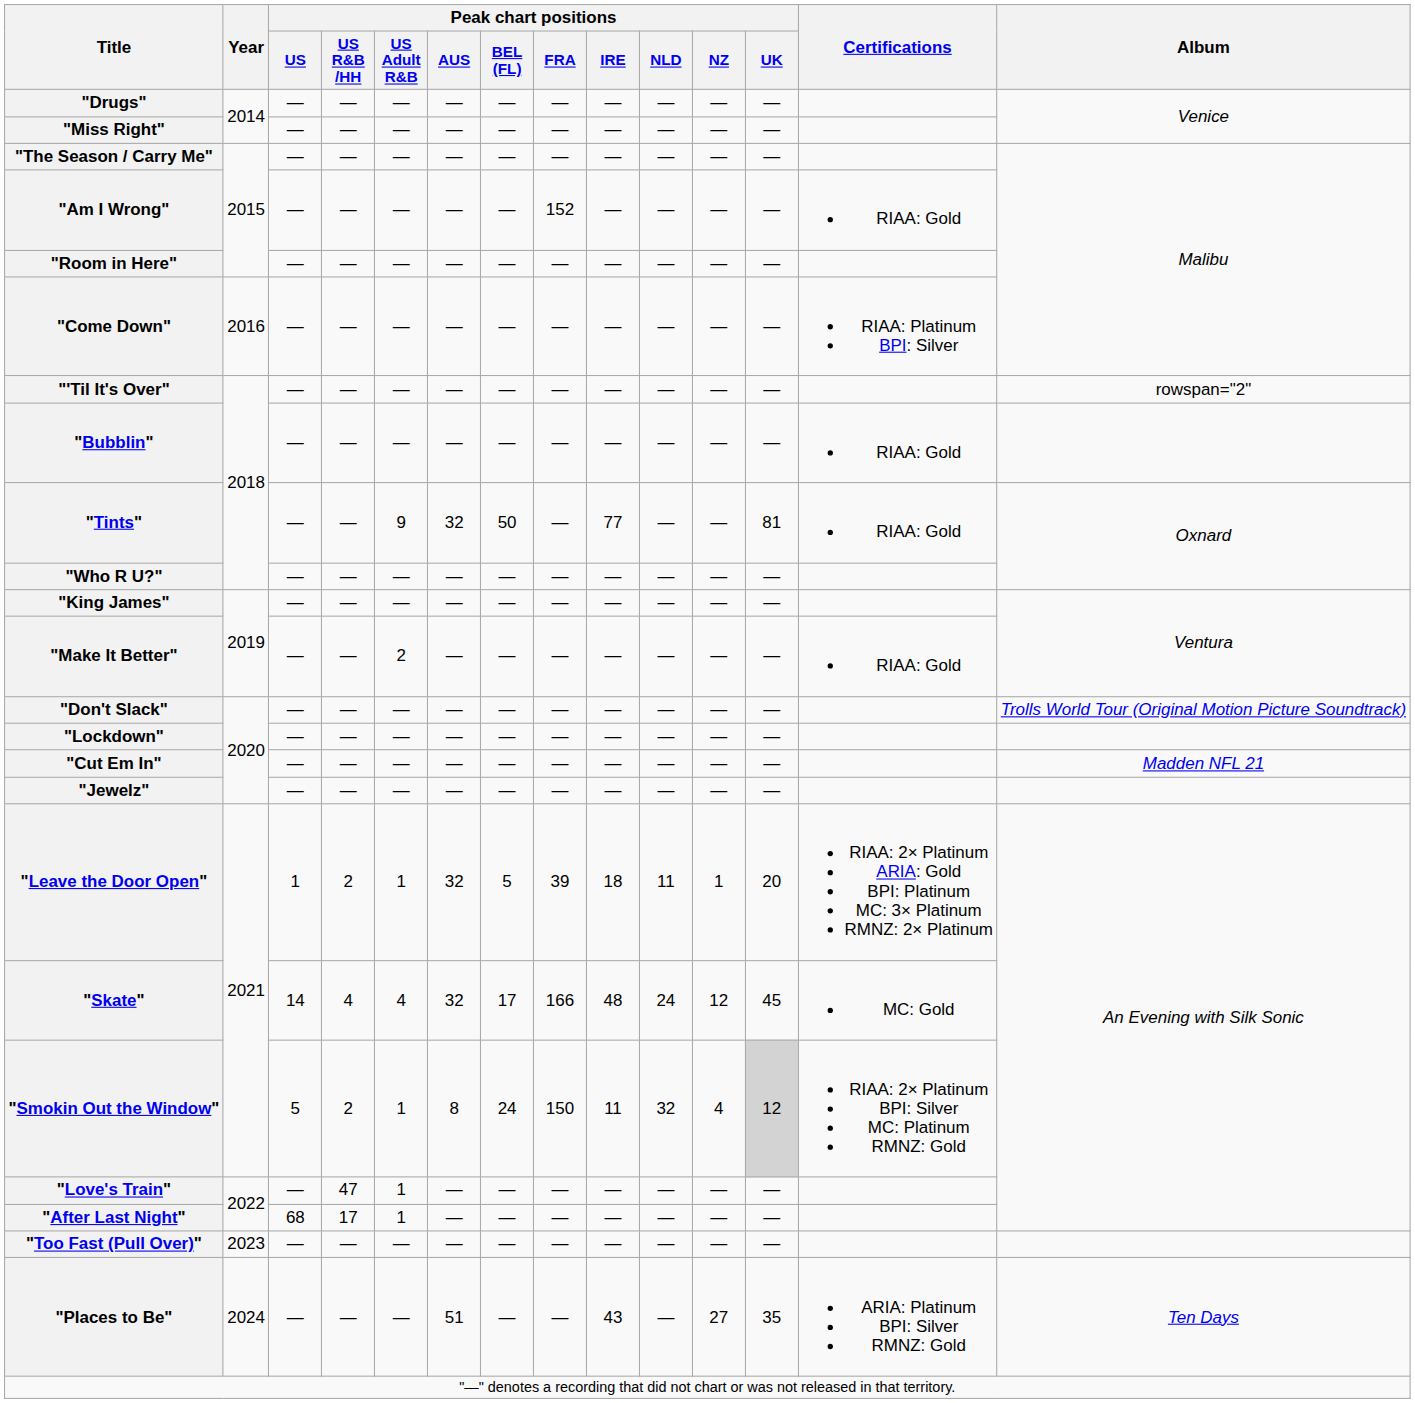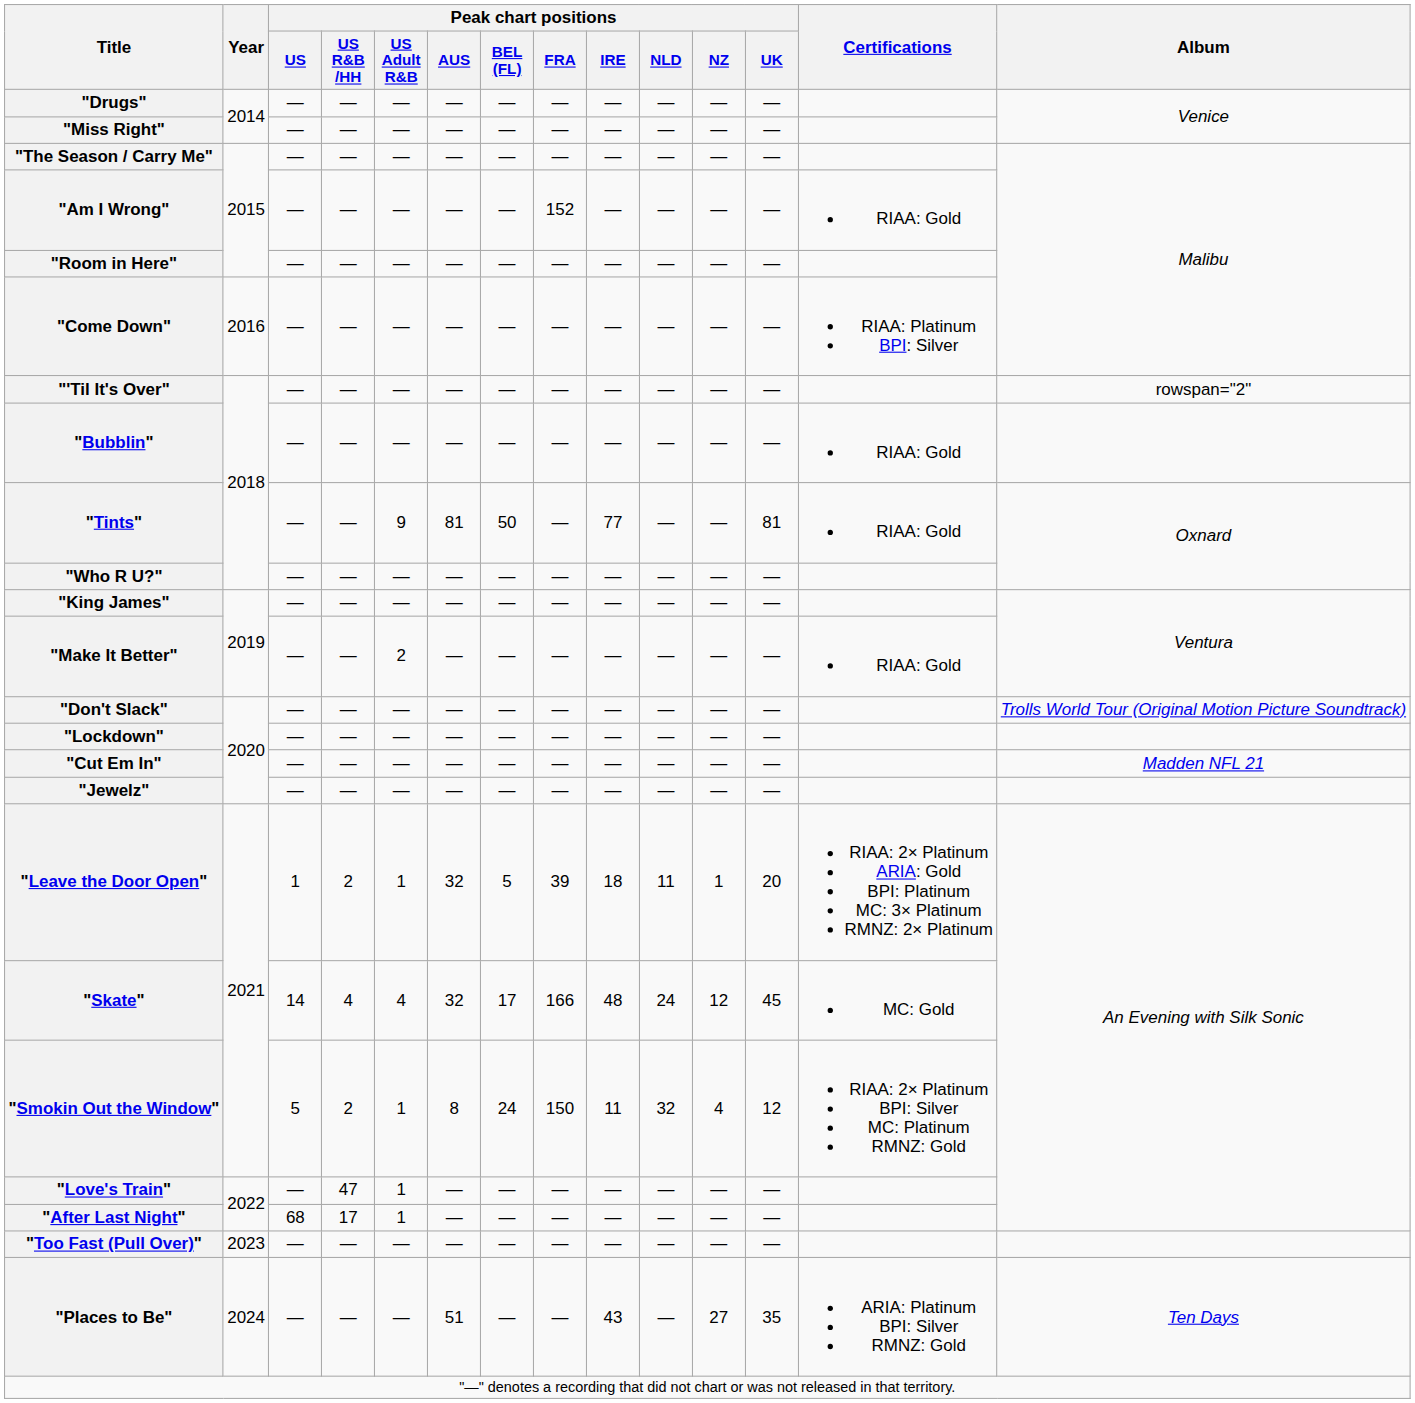(454, 522) 32 -> (454, 522) 81
(772, 1108) lightgrey background -> (772, 1108) no background
